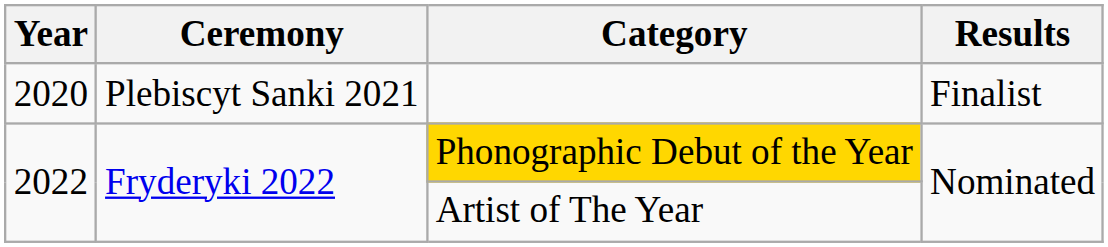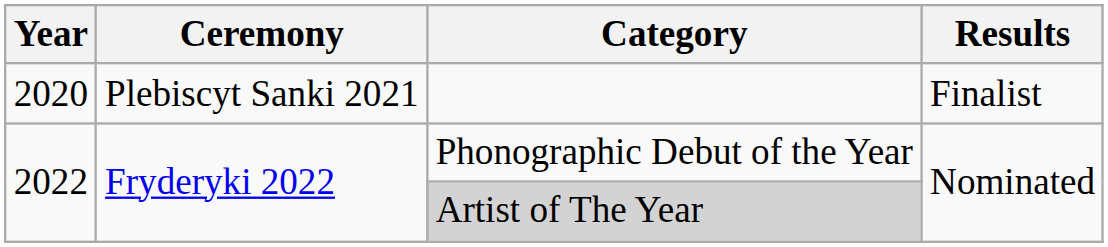(674, 151) gold background -> (674, 151) no background
(569, 210) no background -> (569, 210) lightgrey background
